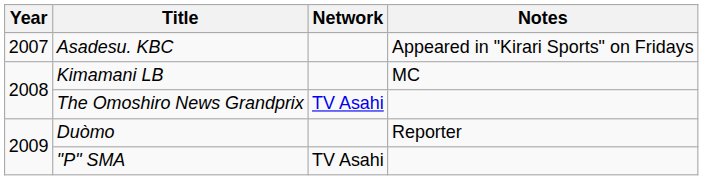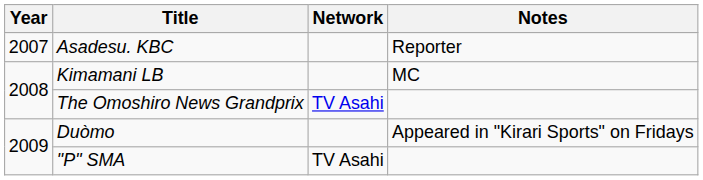(543, 47) Appeared in "Kirari Sports" on Fridays -> (427, 47) Reporter
(427, 132) Reporter -> (543, 132) Appeared in "Kirari Sports" on Fridays
